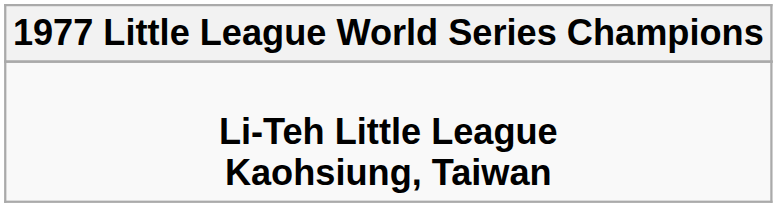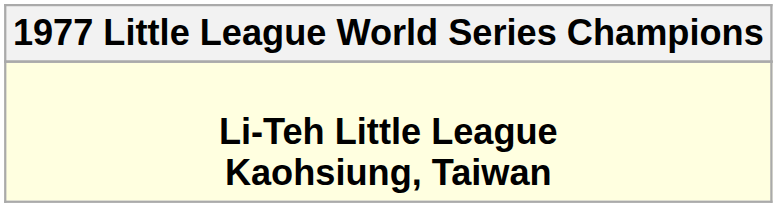(388, 151) no background -> (388, 151) lightyellow background
